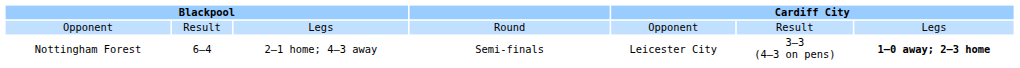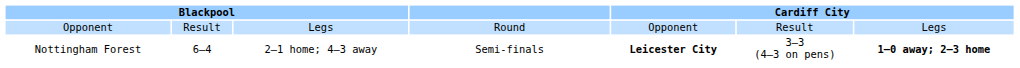(673, 49) normal -> (673, 49) bold
